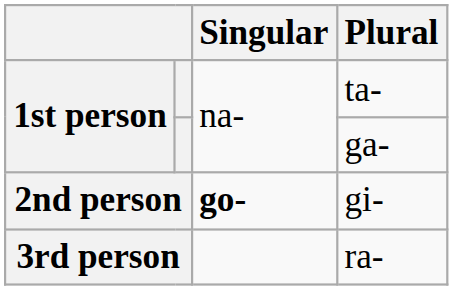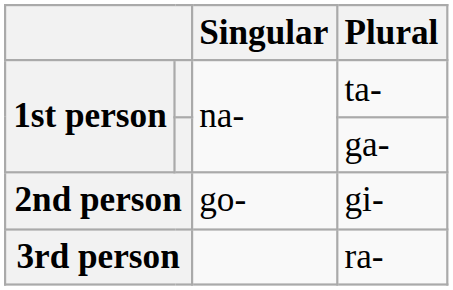(223, 199) bold -> (223, 199) normal
